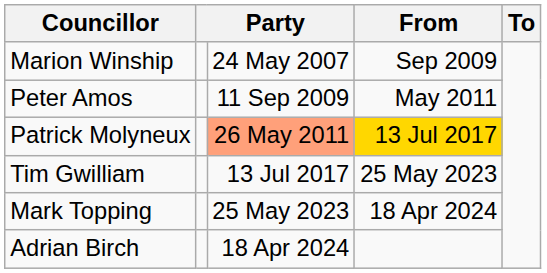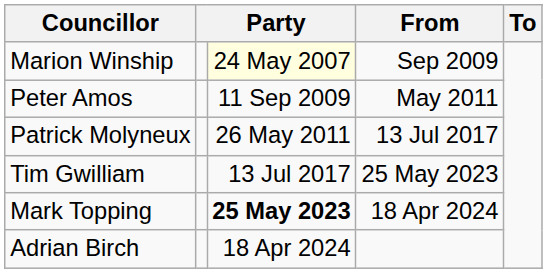(281, 60) no background -> (282, 60) lightyellow background
(282, 135) lightsalmon background -> (283, 135) no background
(436, 135) gold background -> (437, 135) no background
(281, 211) normal -> (281, 211) bold
